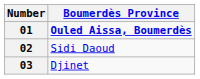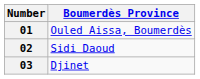(121, 30) bold -> (121, 30) normal
